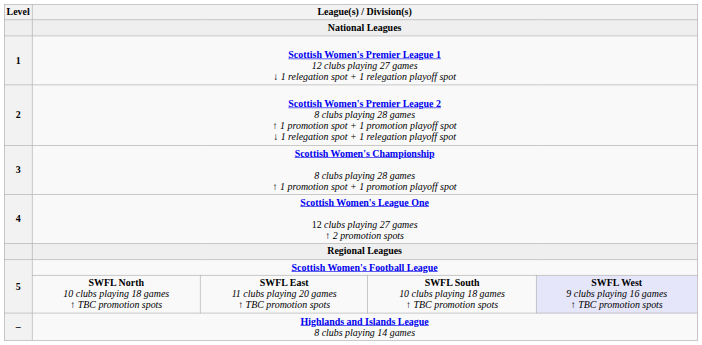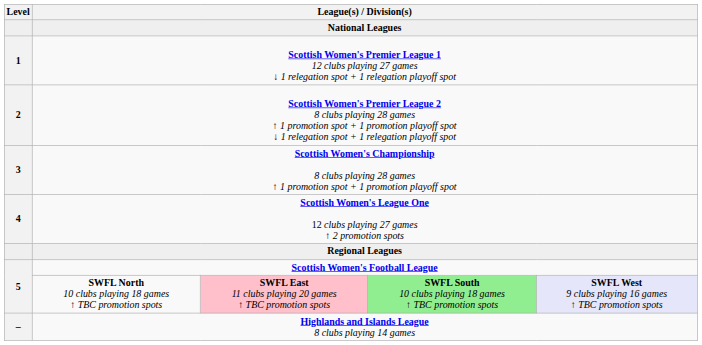(284, 294) no background -> (284, 294) pink background
(452, 294) no background -> (452, 294) lightgreen background
